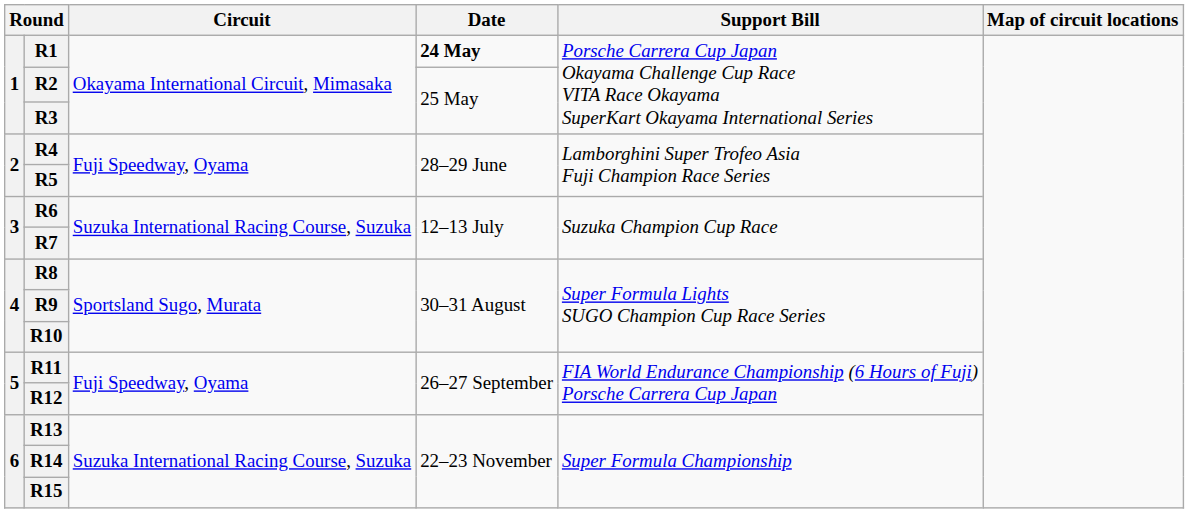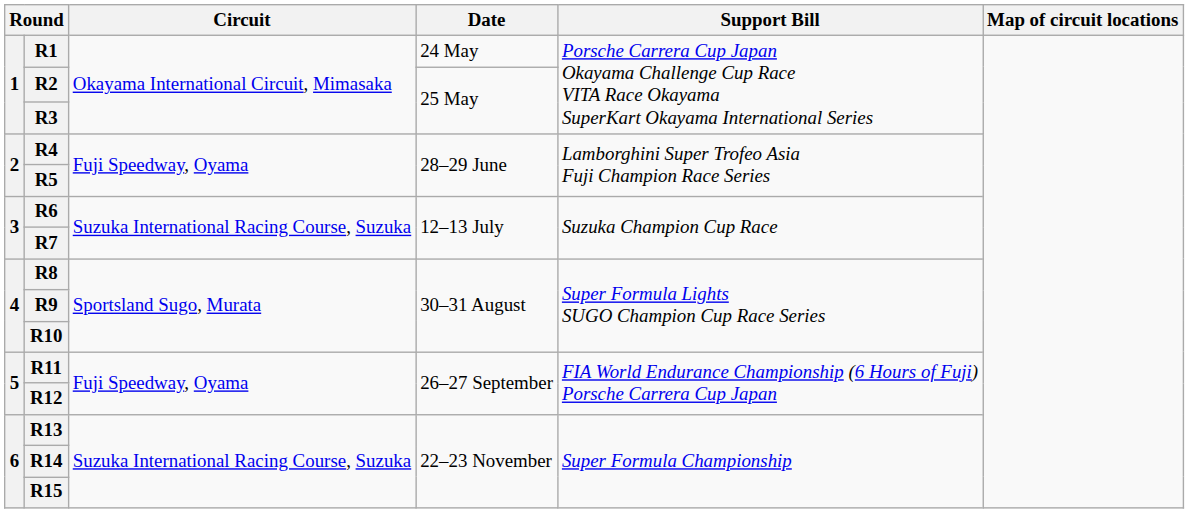(450, 50) bold -> (449, 50) normal
